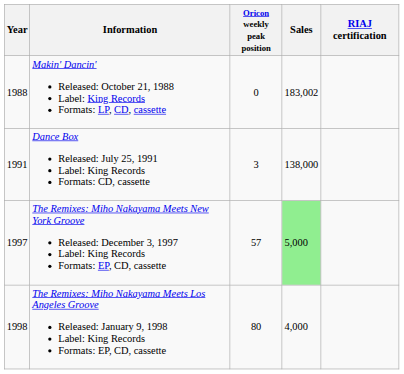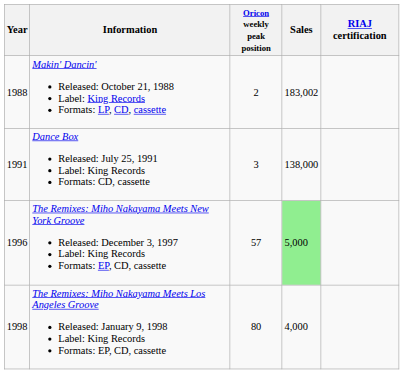(256, 92) 0 -> (256, 92) 2
(17, 242) 1997 -> (17, 242) 1996
